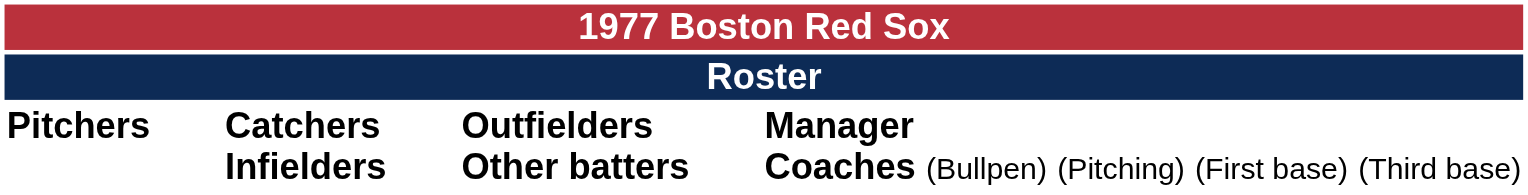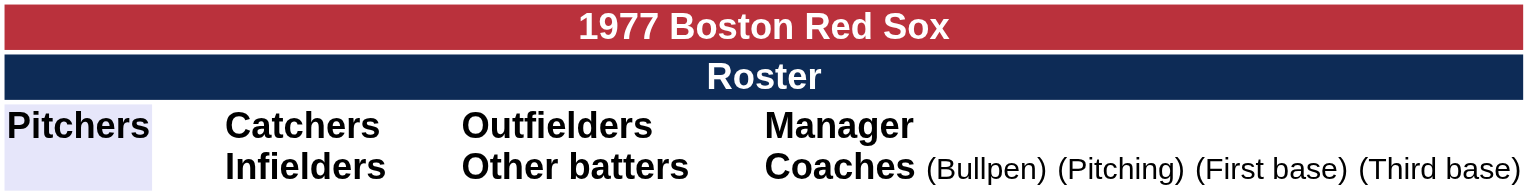(78, 126) no background -> (78, 126) lavender background
